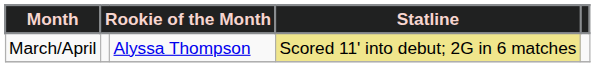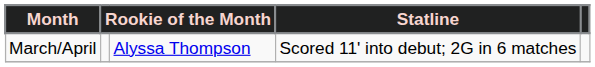(428, 47) khaki background -> (428, 47) no background
